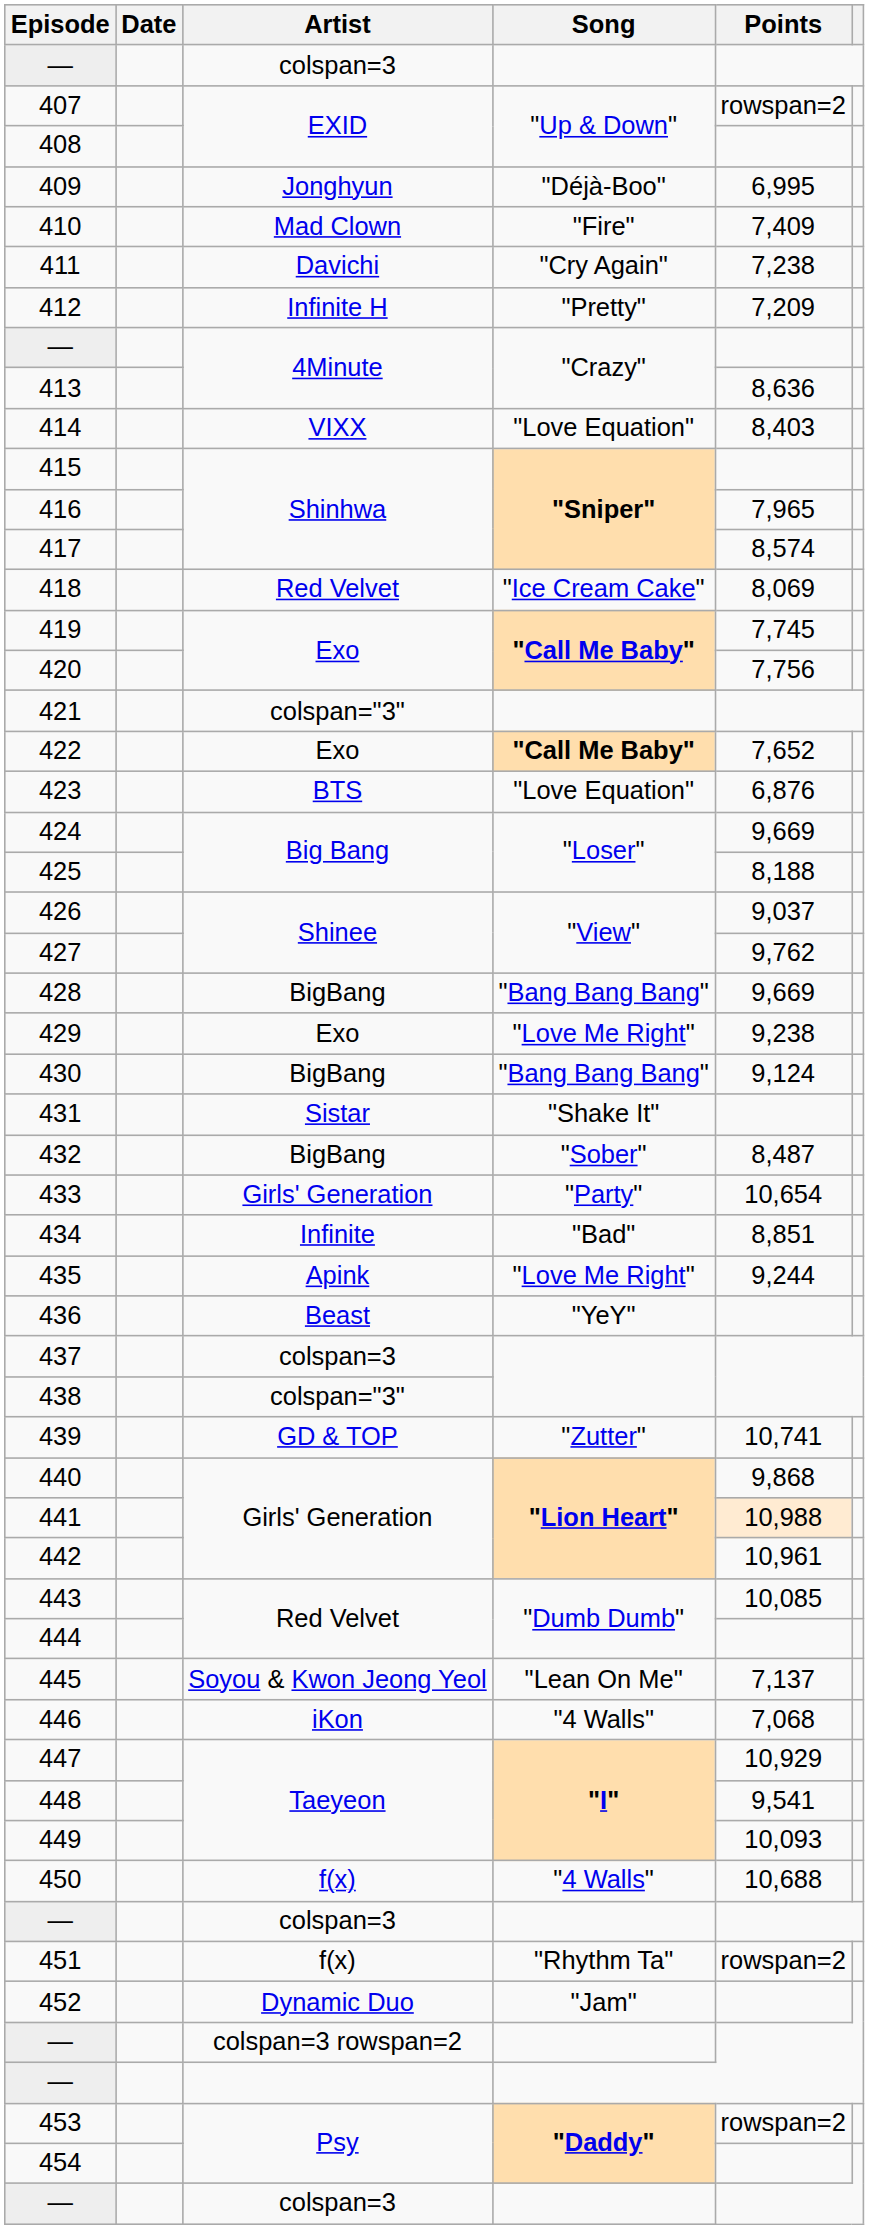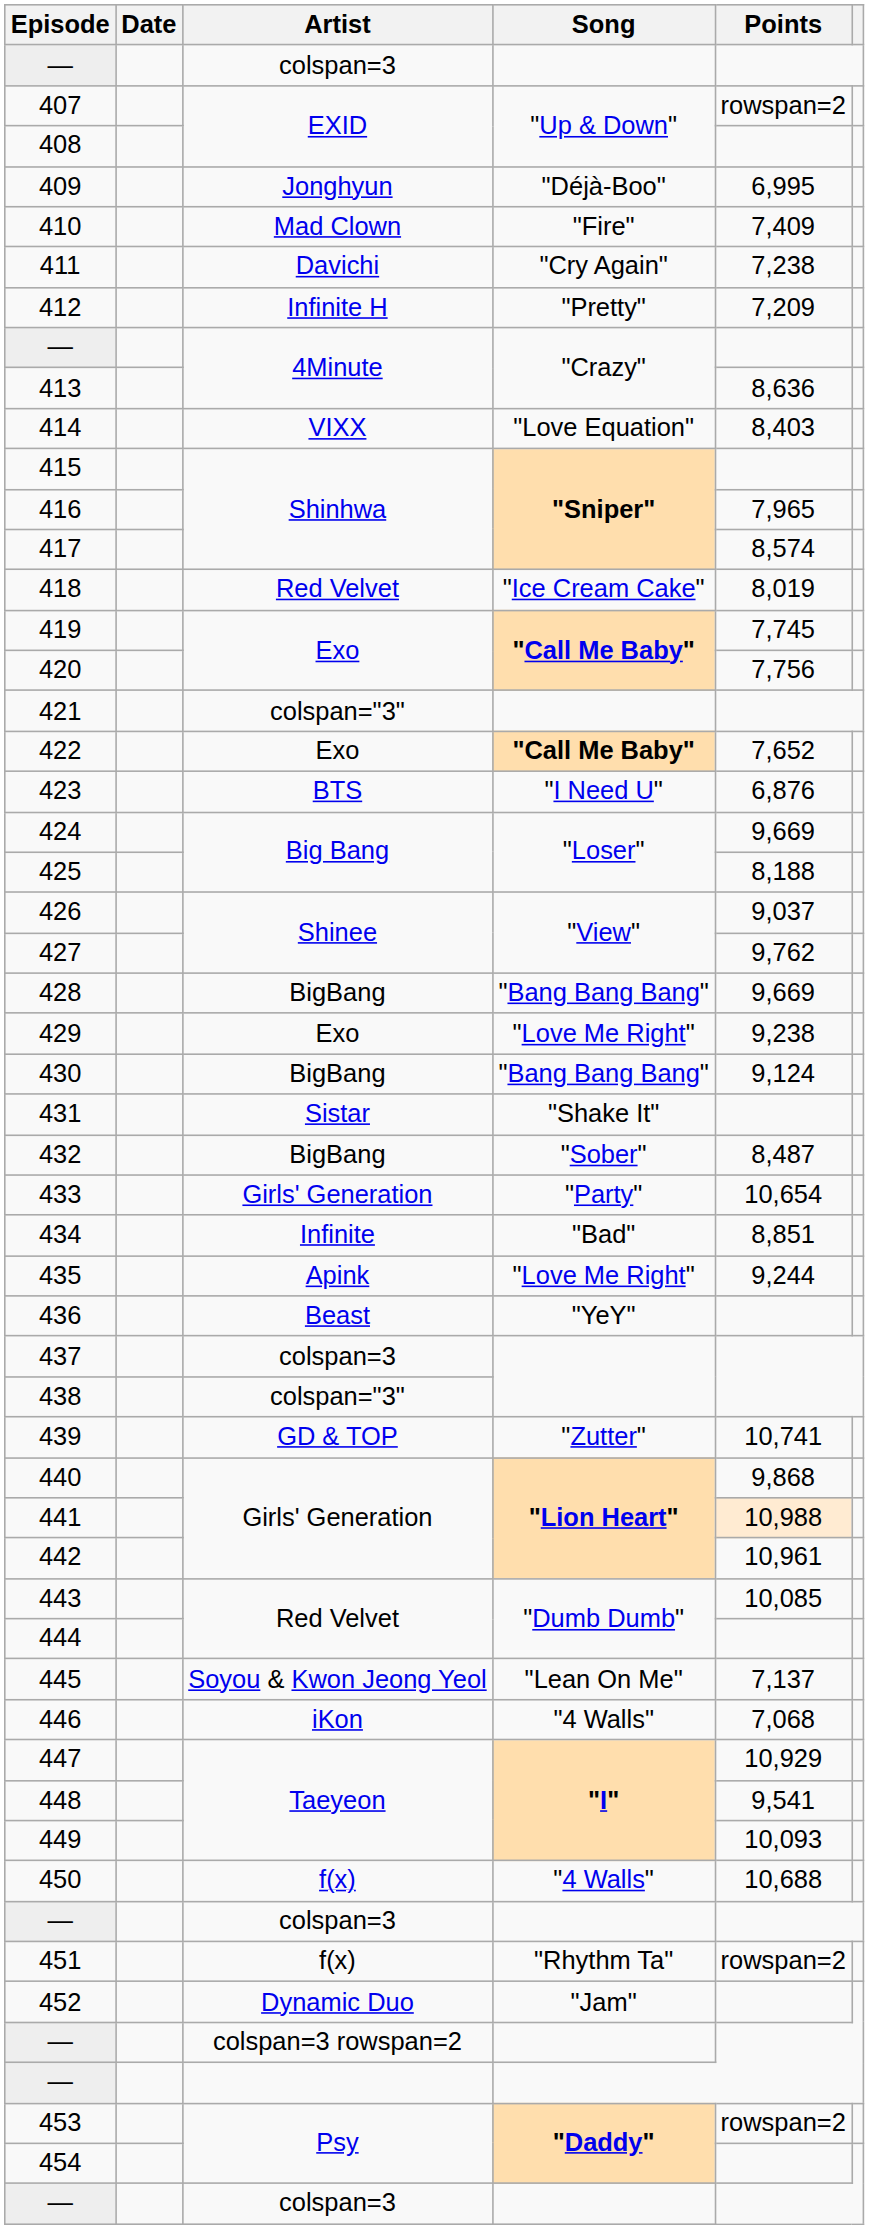(783, 589) 8,069 -> (783, 589) 8,019
(604, 791) "Love Equation" -> (604, 791) "I Need U"
